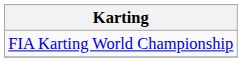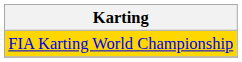(121, 43) no background -> (121, 43) gold background
